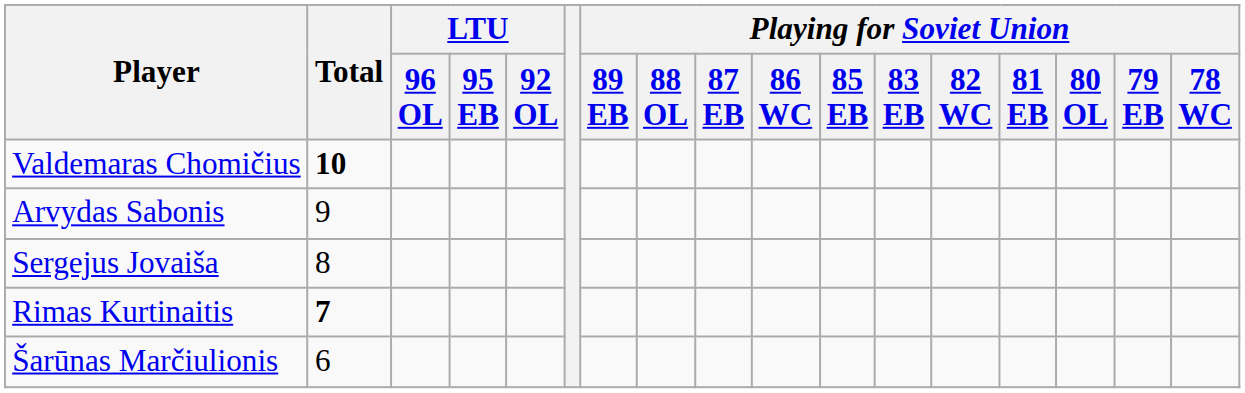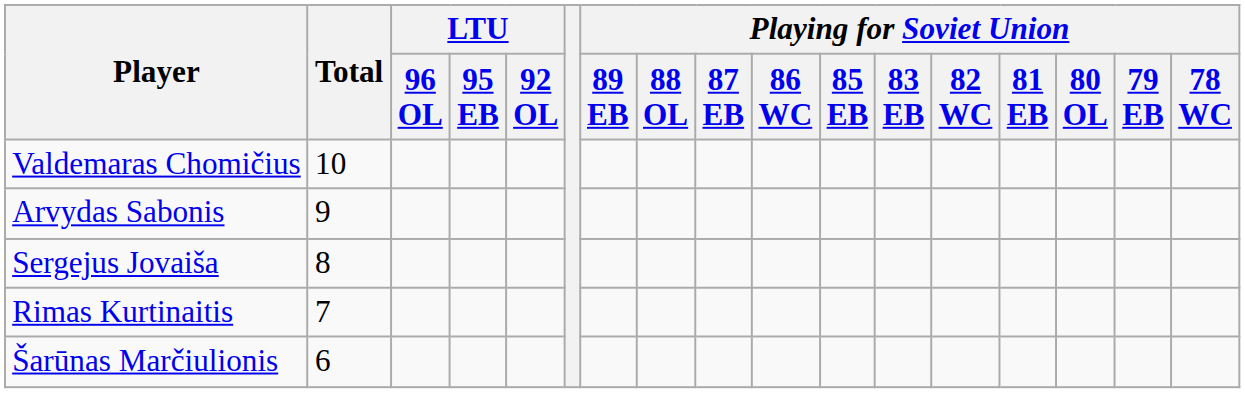(331, 163) bold -> (331, 163) normal
(323, 311) bold -> (323, 311) normal
